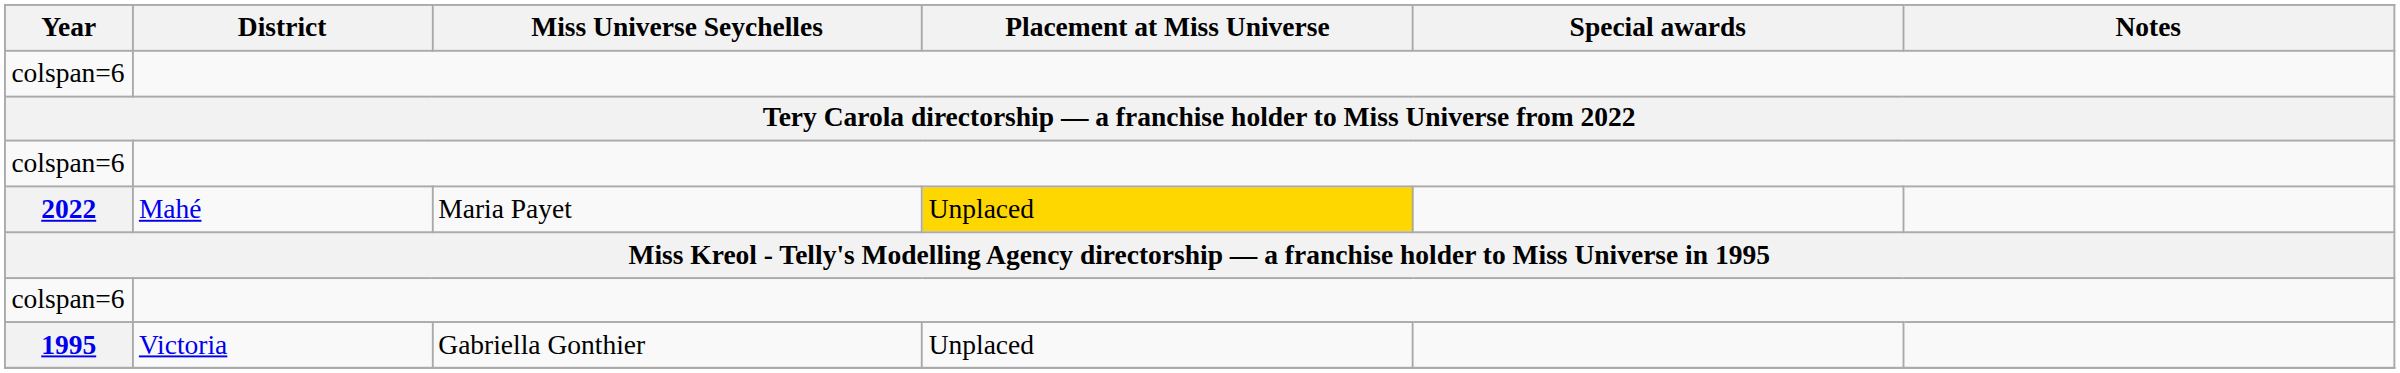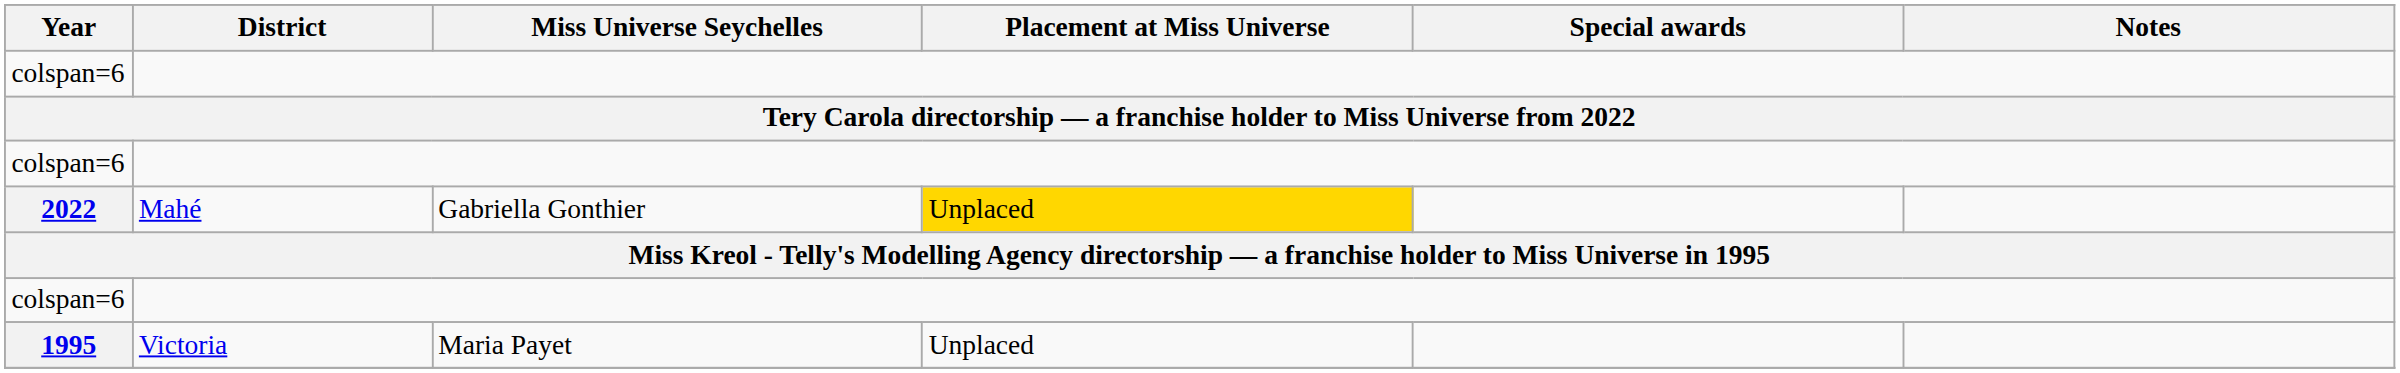(505, 209) Maria Payet -> (542, 209) Gabriella Gonthier
(542, 345) Gabriella Gonthier -> (505, 345) Maria Payet
